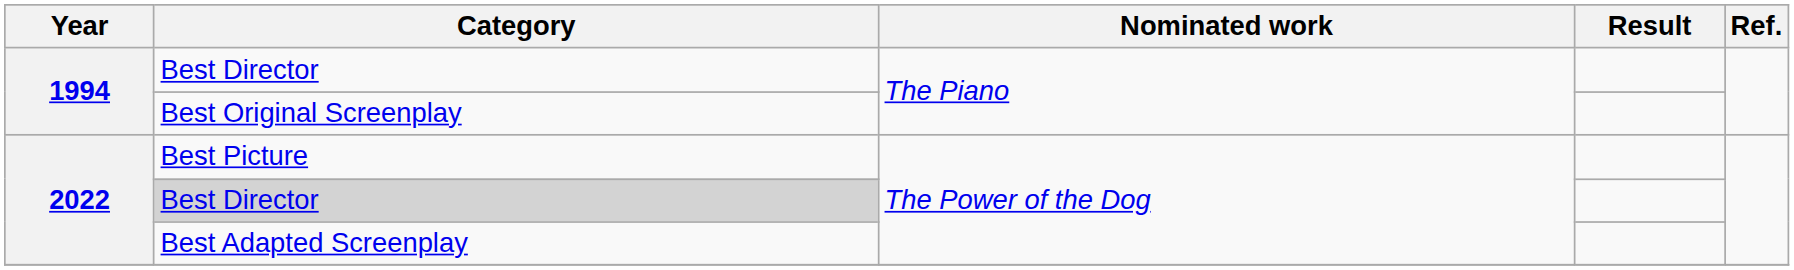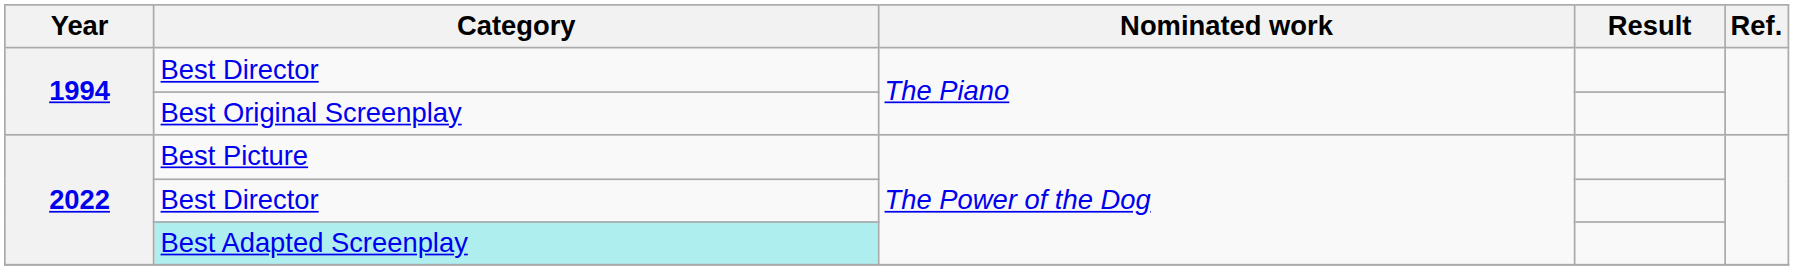(240, 199) lightgrey background -> (240, 199) no background
(314, 243) no background -> (314, 243) paleturquoise background
